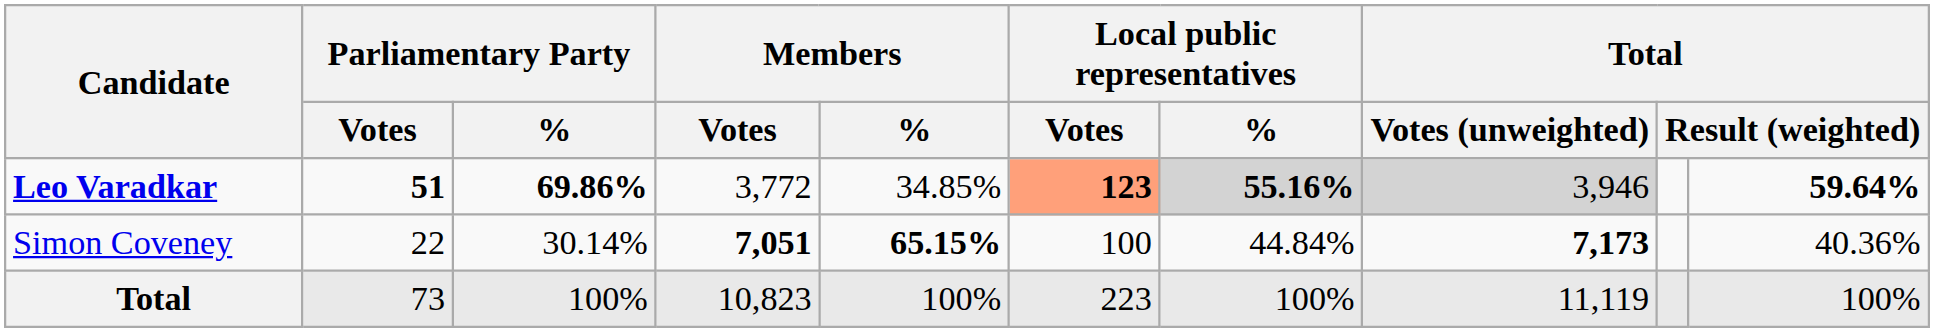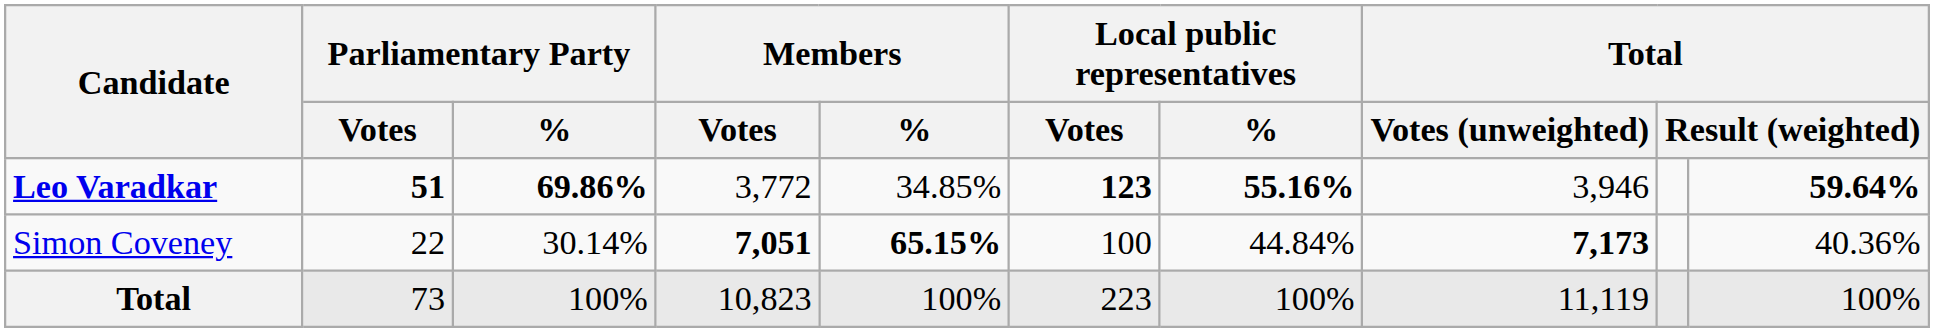(1126, 186) lightsalmon background -> (1126, 186) no background
(1299, 186) lightgrey background -> (1299, 186) no background
(1611, 186) lightgrey background -> (1611, 186) no background
